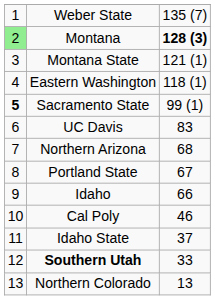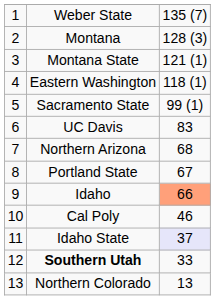(16, 38) lightgreen background -> (16, 38) no background
(185, 38) bold -> (185, 38) normal
(16, 105) bold -> (16, 105) normal
(185, 194) no background -> (185, 194) lightsalmon background
(185, 239) no background -> (185, 239) lavender background
